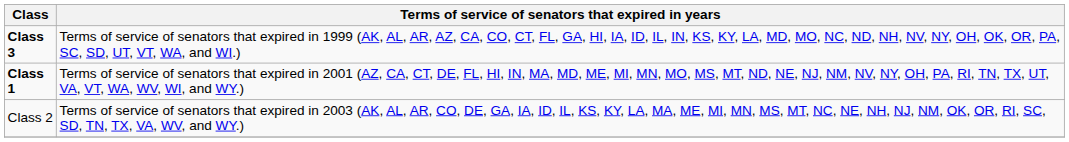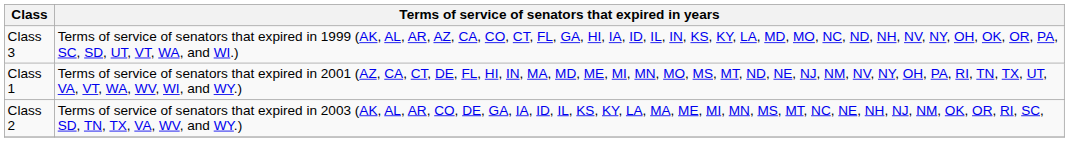(26, 44) bold -> (25, 44) normal
(26, 81) bold -> (25, 81) normal
